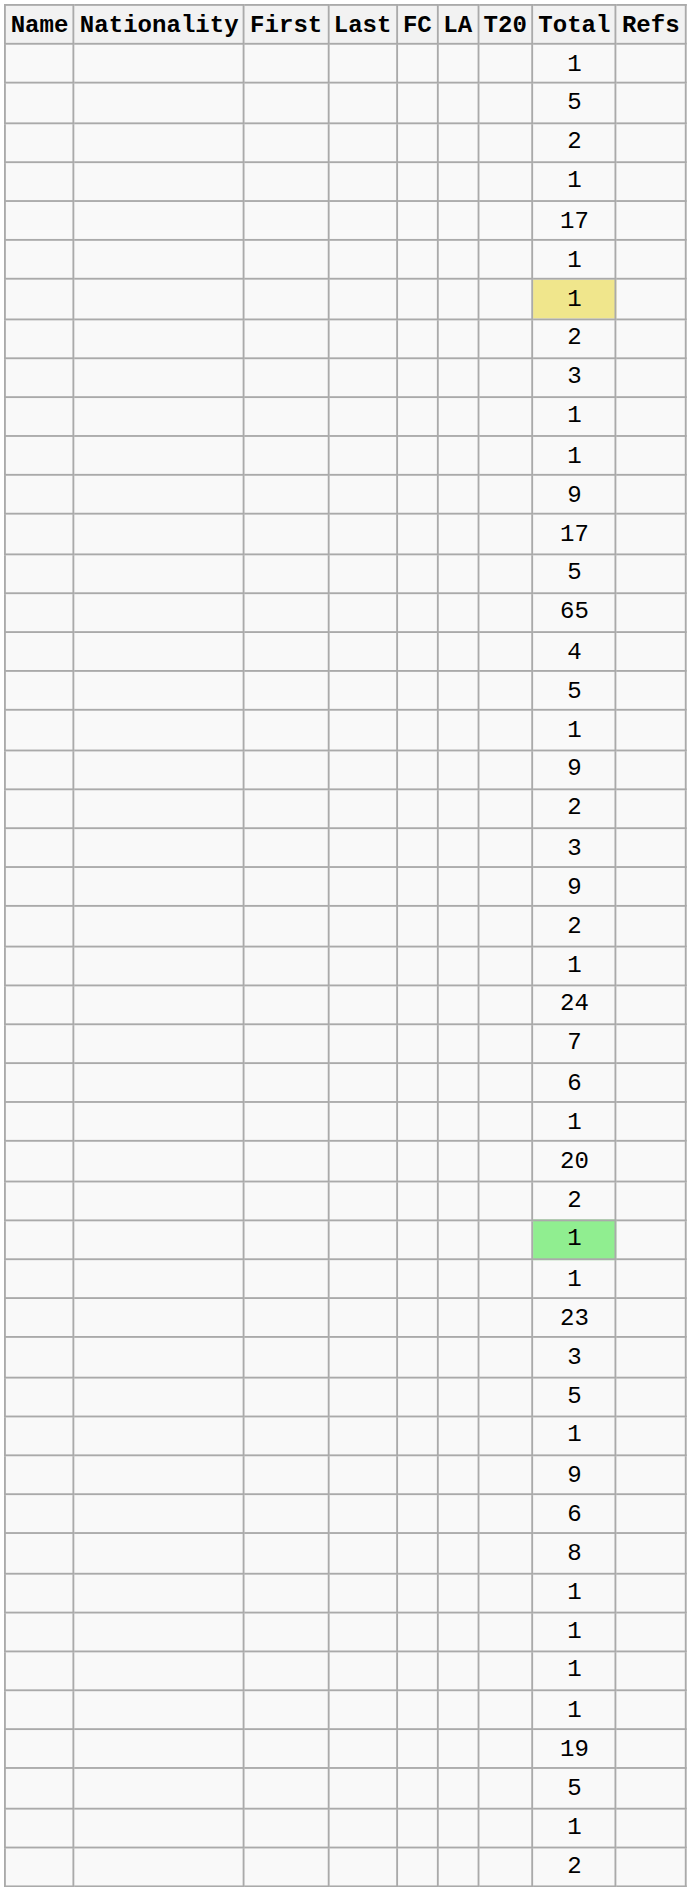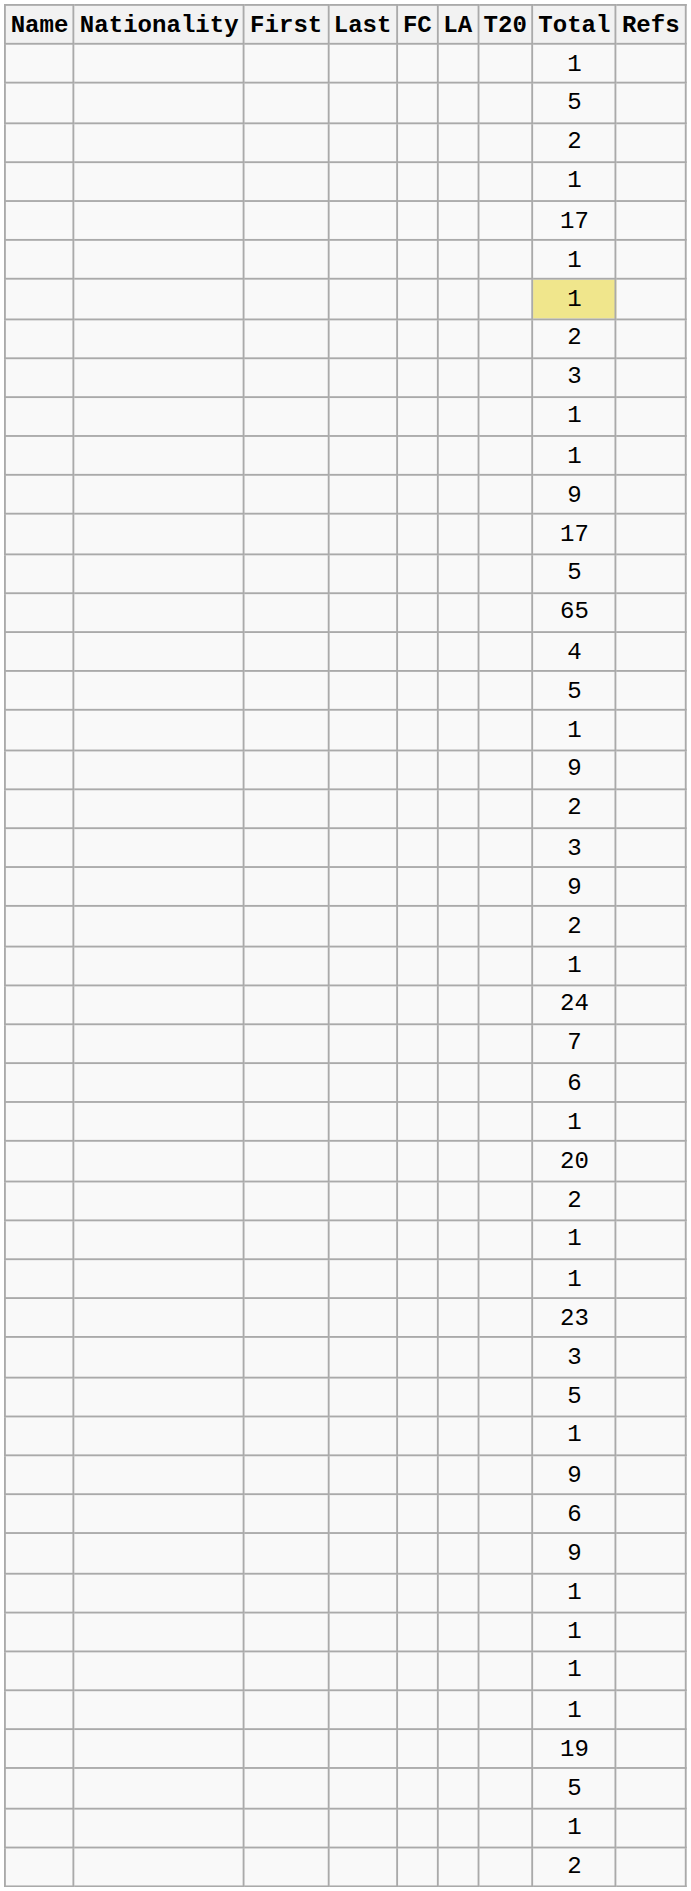(574, 1240) lightgreen background -> (574, 1240) no background
(574, 1553) 8 -> (574, 1553) 9
